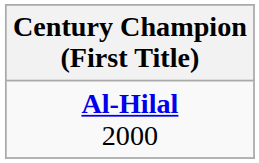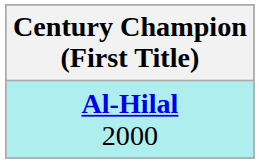(130, 119) no background -> (130, 119) paleturquoise background
